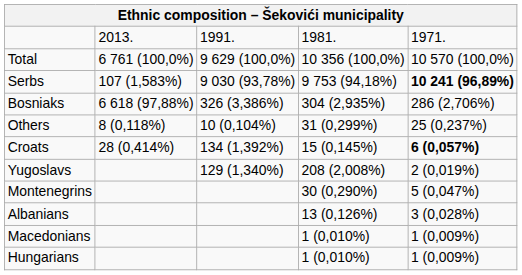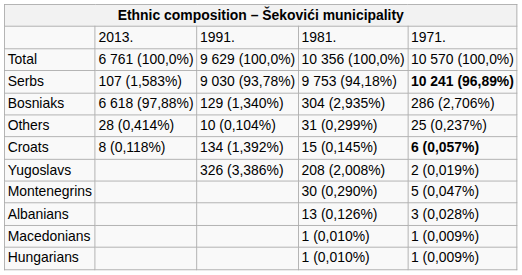(242, 103) 326 (3,386%) -> (242, 103) 129 (1,340%)
(132, 125) 8 (0,118%) -> (136, 125) 28 (0,414%)
(136, 147) 28 (0,414%) -> (132, 147) 8 (0,118%)
(242, 170) 129 (1,340%) -> (242, 170) 326 (3,386%)
